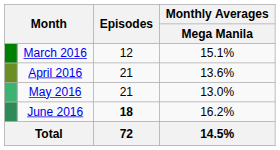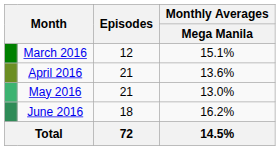(126, 112) bold -> (126, 112) normal
